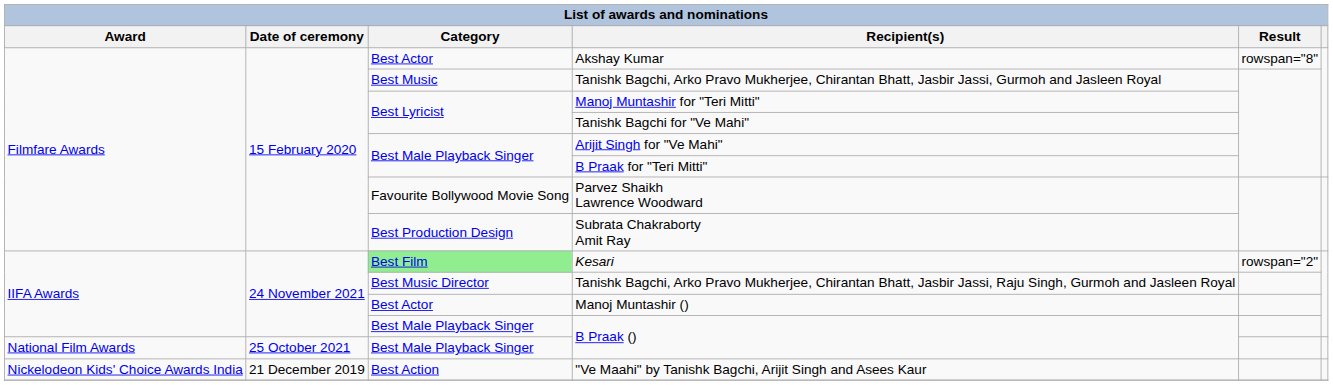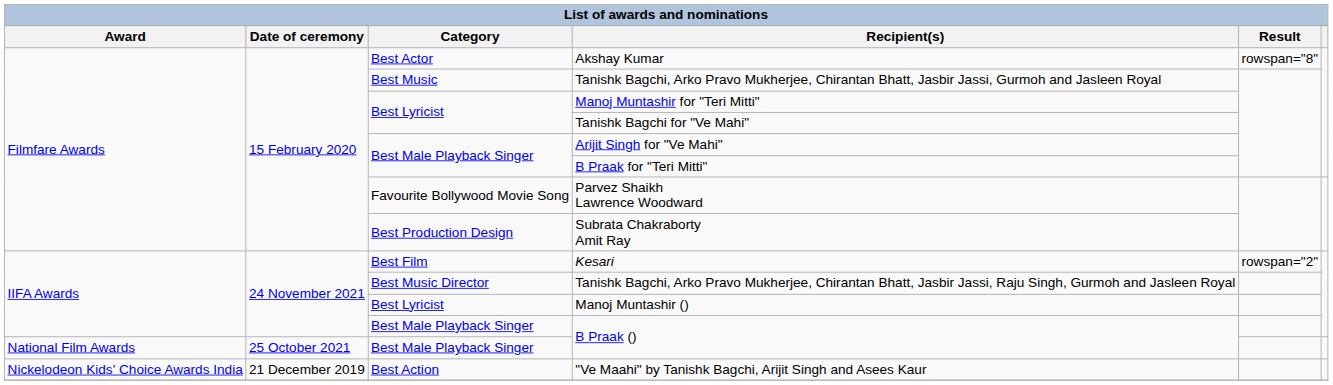(399, 261) lightgreen background -> (399, 261) no background
(402, 304) Best Actor -> (407, 304) Best Lyricist
